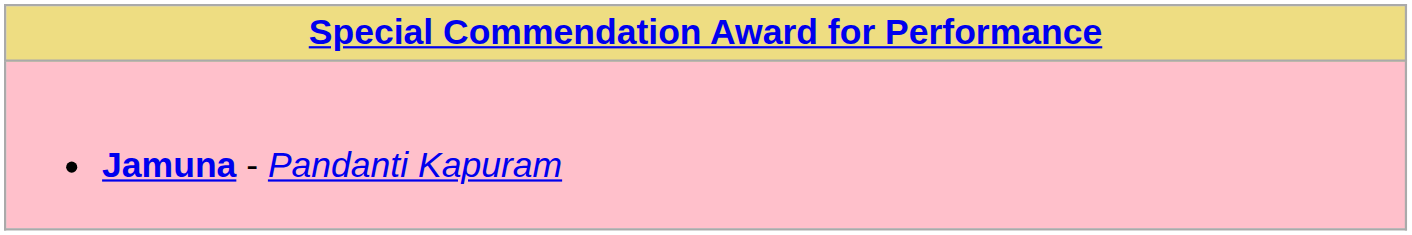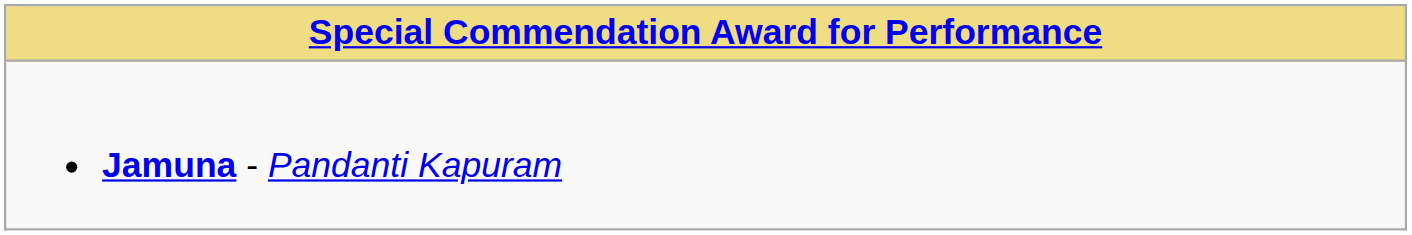(706, 165) pink background -> (706, 165) no background
